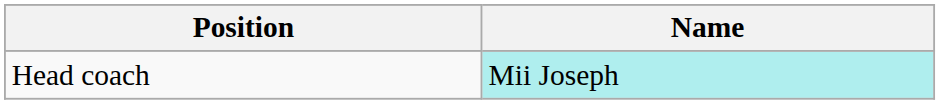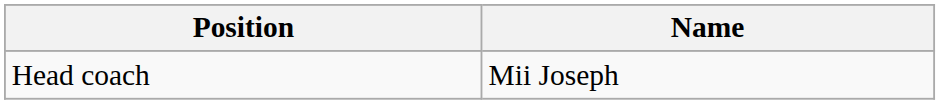(554, 74) paleturquoise background -> (554, 74) no background
